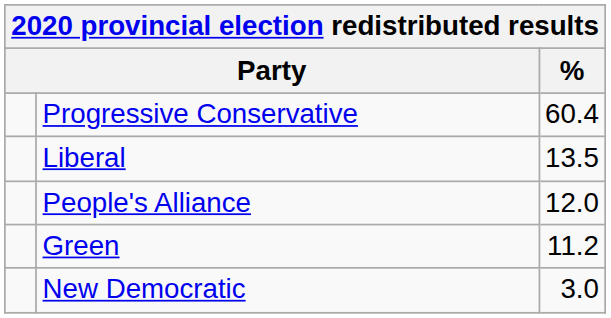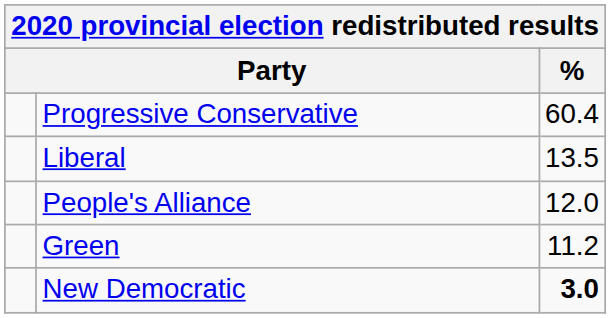(580, 289) normal -> (580, 289) bold
